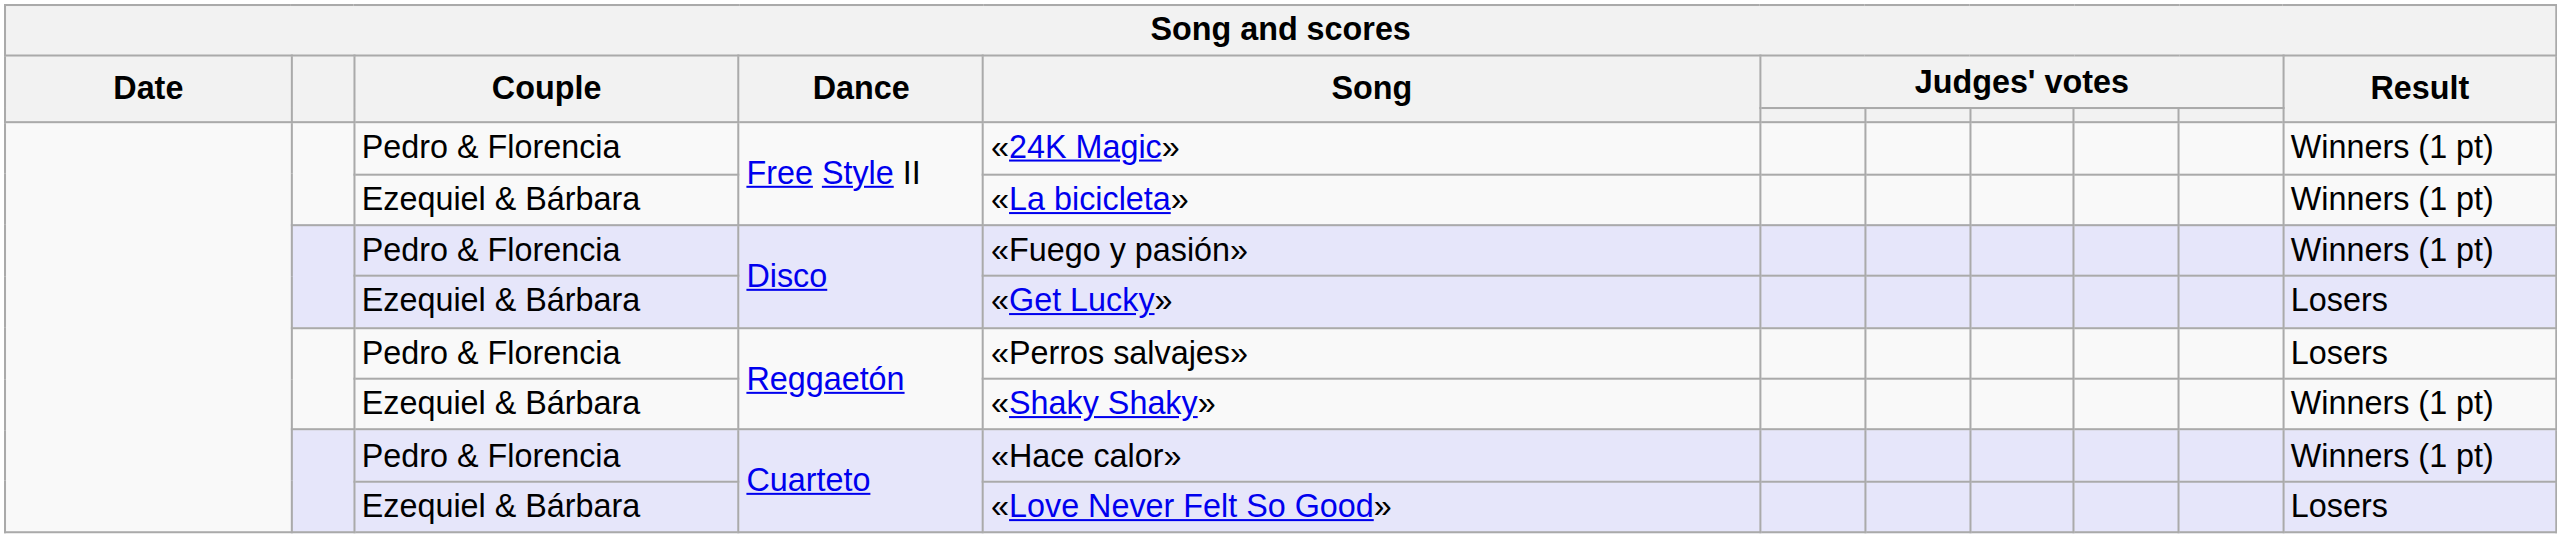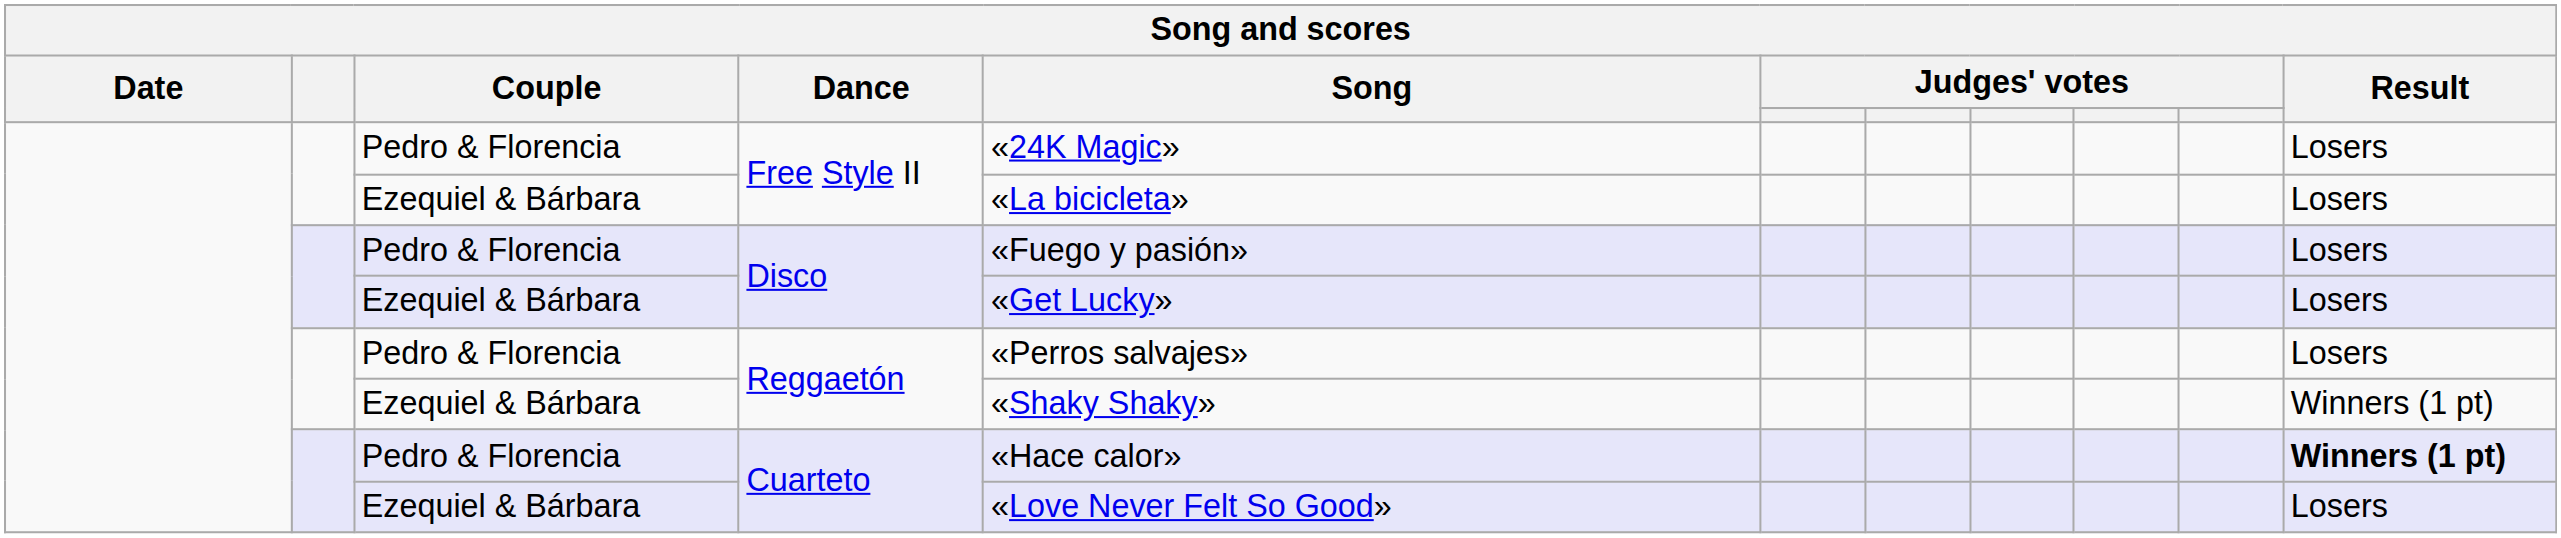(2392, 147) Winners (1 pt) -> (2339, 147) Losers
(2392, 198) Winners (1 pt) -> (2339, 198) Losers
(2392, 250) Winners (1 pt) -> (2339, 250) Losers
(2392, 455) normal -> (2398, 455) bold
